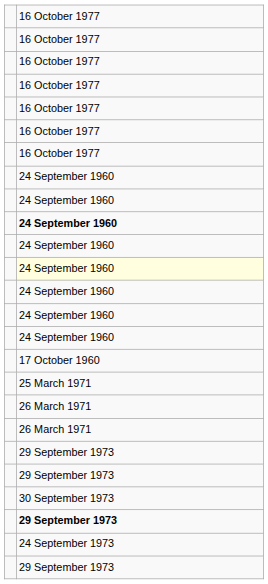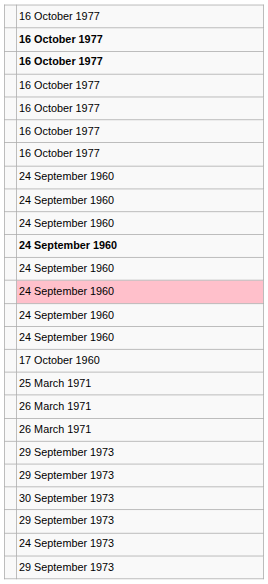(59, 39) normal -> (61, 39) bold
(59, 62) normal -> (61, 62) bold
(68, 223) bold -> (67, 223) normal
(67, 246) normal -> (68, 246) bold
(67, 268) lightyellow background -> (67, 268) no background
(67, 291) no background -> (67, 291) pink background
(68, 521) bold -> (67, 521) normal
